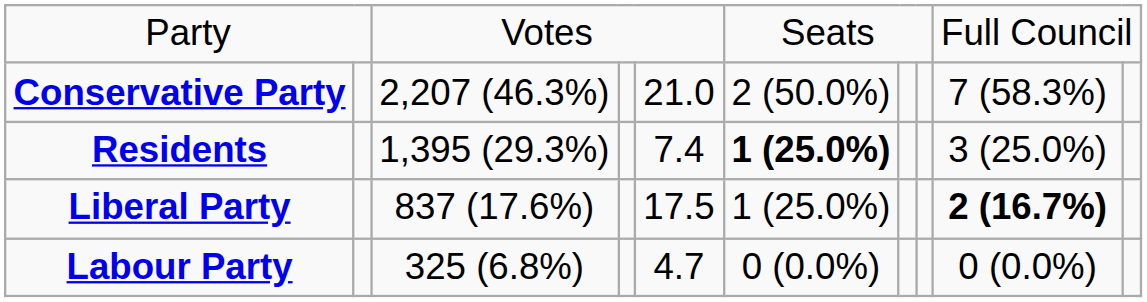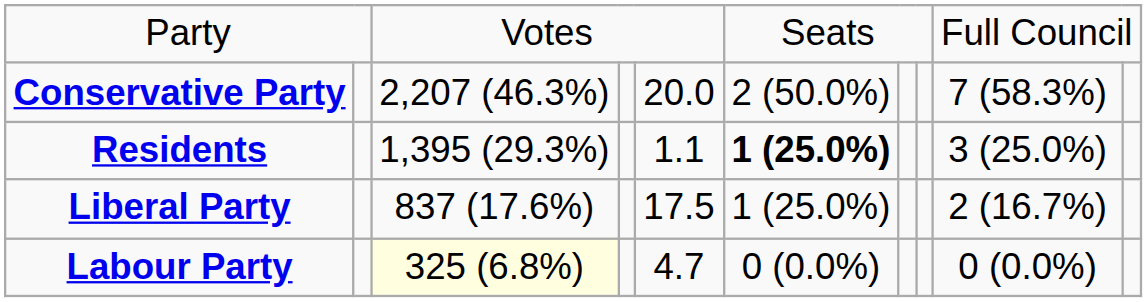(679, 91) 21.0 -> (679, 91) 20.0
(679, 149) 7.4 -> (679, 149) 1.1
(1028, 207) bold -> (1028, 207) normal
(494, 265) no background -> (494, 265) lightyellow background
